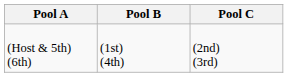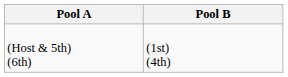- column: (236, 14)
